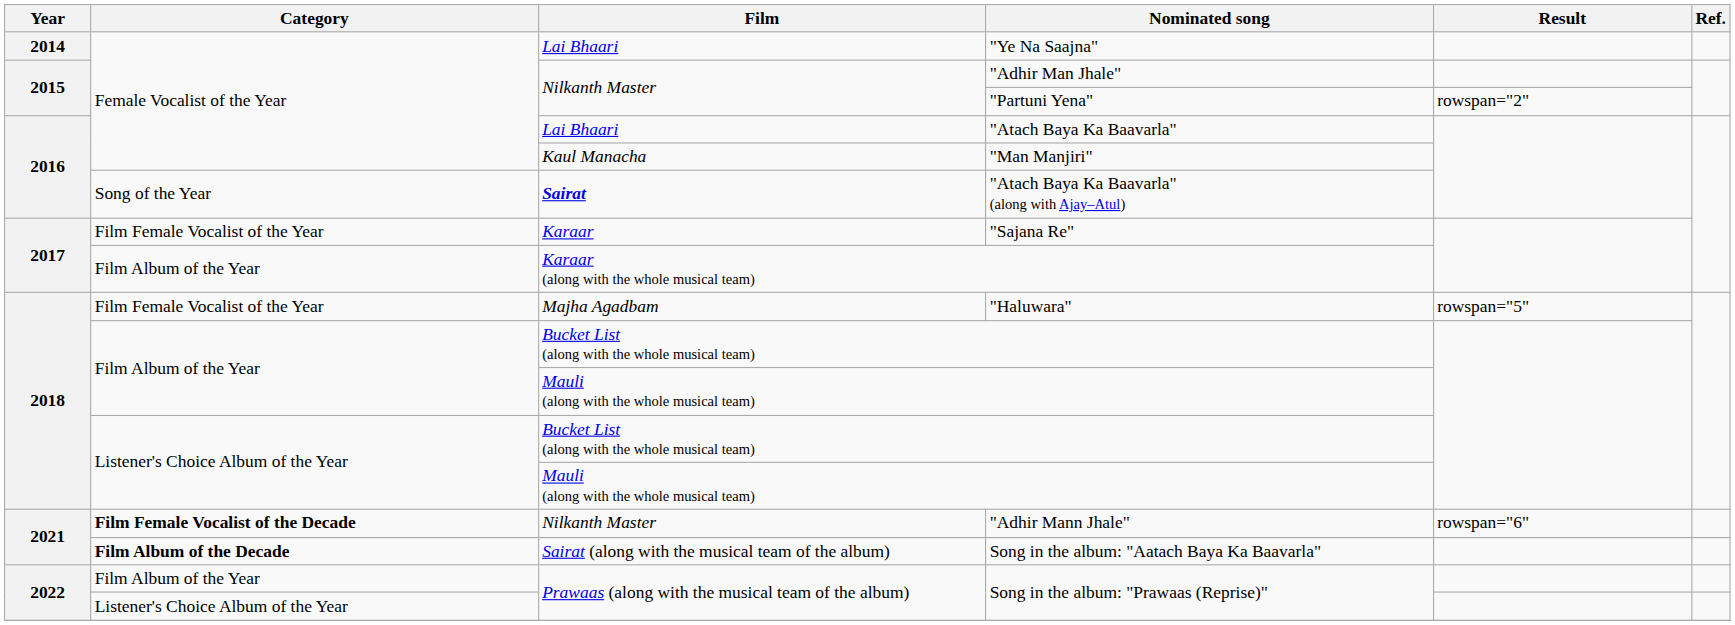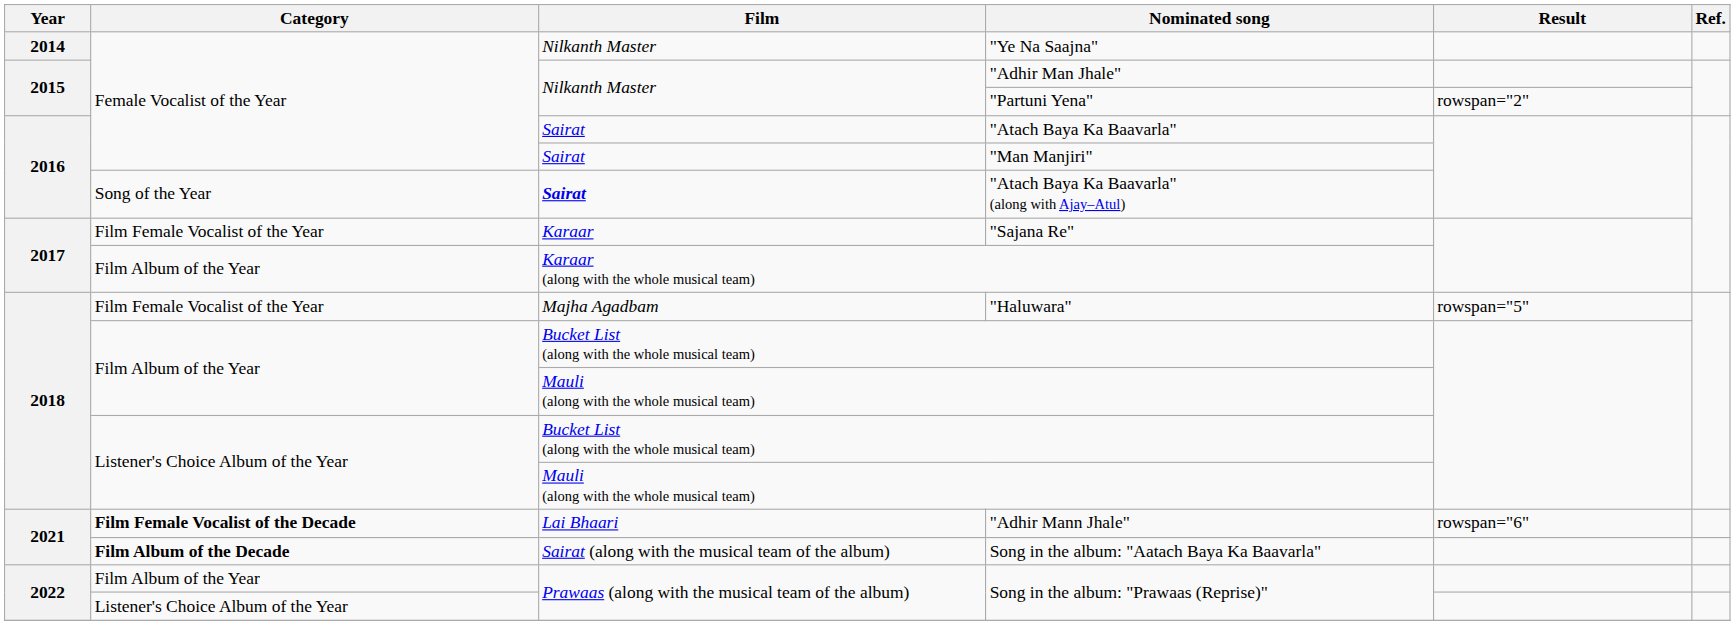(580, 45) Lai Bhaari -> (599, 45) Nilkanth Master
(580, 128) Lai Bhaari -> (563, 128) Sairat
(594, 156) Kaul Manacha -> (563, 156) Sairat
(599, 523) Nilkanth Master -> (580, 523) Lai Bhaari
